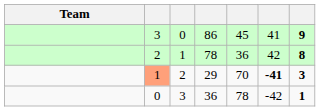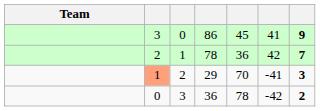(302, 55) 8 -> (302, 55) 7
(274, 75) bold -> (274, 75) normal
(302, 95) 1 -> (302, 95) 2
